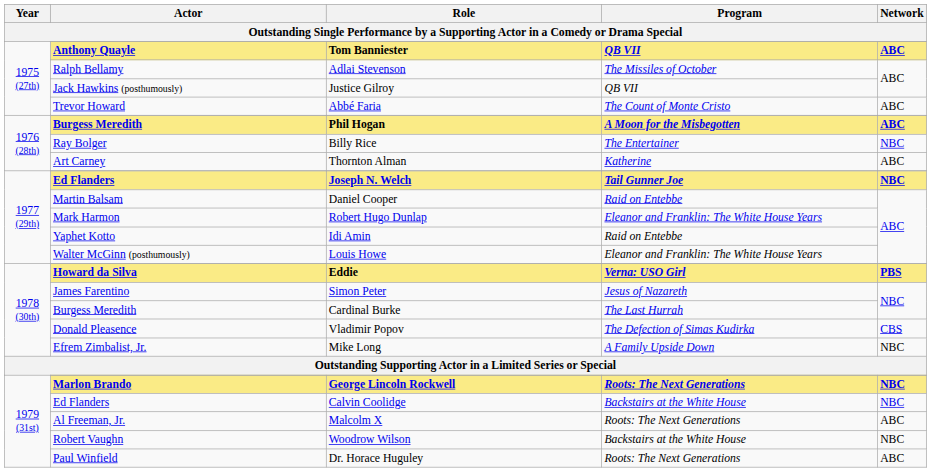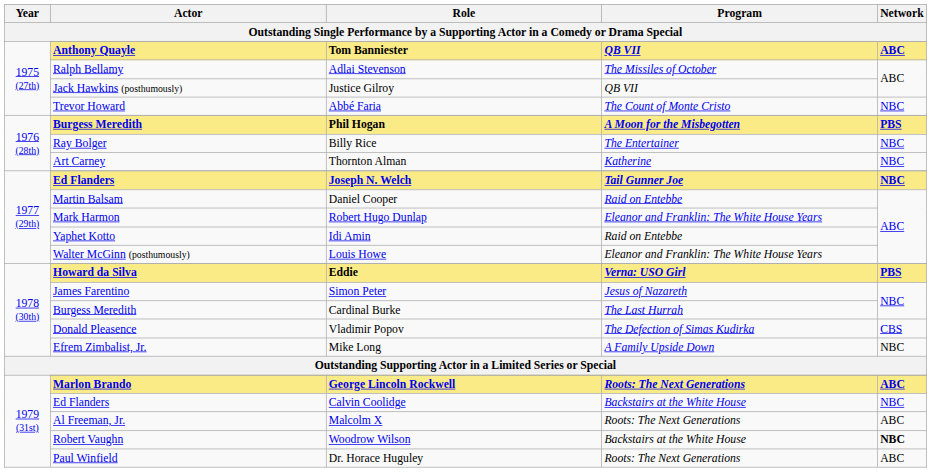(892, 106) ABC -> (892, 106) NBC
(892, 124) ABC -> (891, 124) PBS
(892, 161) ABC -> (892, 161) NBC
(892, 384) NBC -> (892, 384) ABC
(892, 439) normal -> (892, 439) bold
